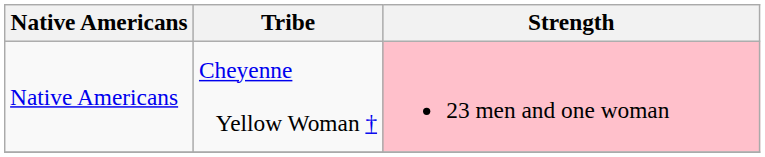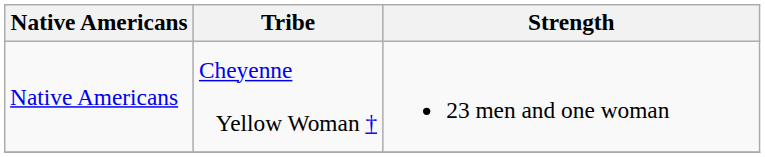(571, 110) pink background -> (571, 110) no background
